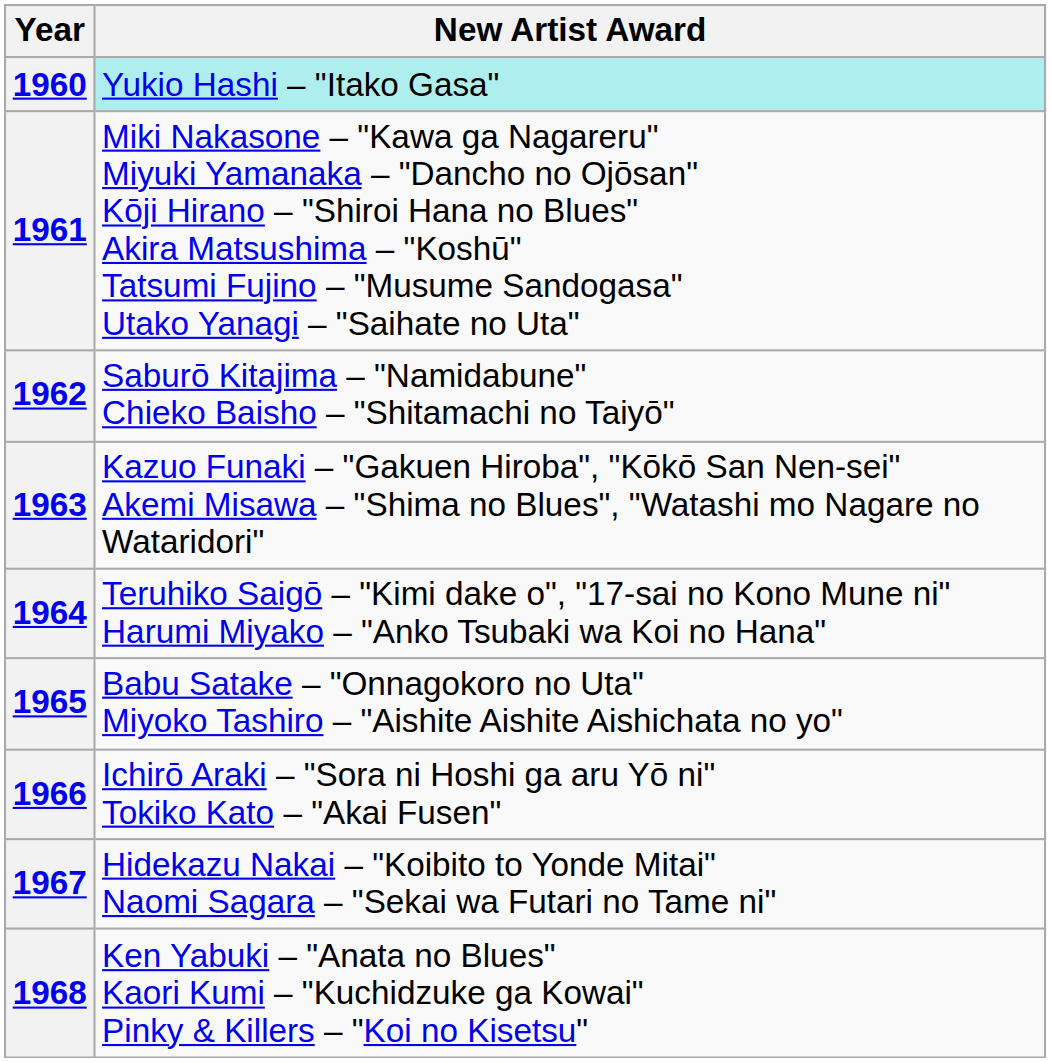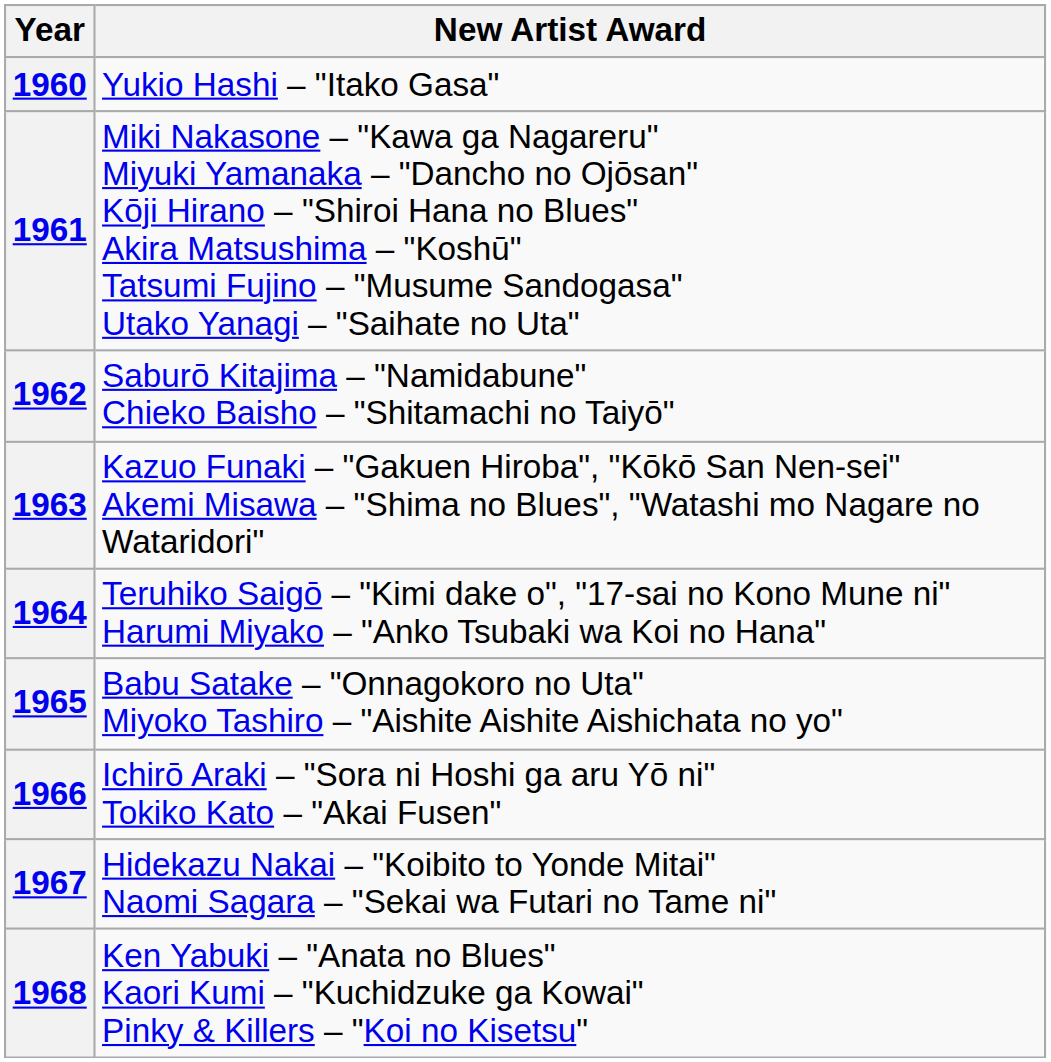(301, 83) paleturquoise background -> (301, 83) no background
